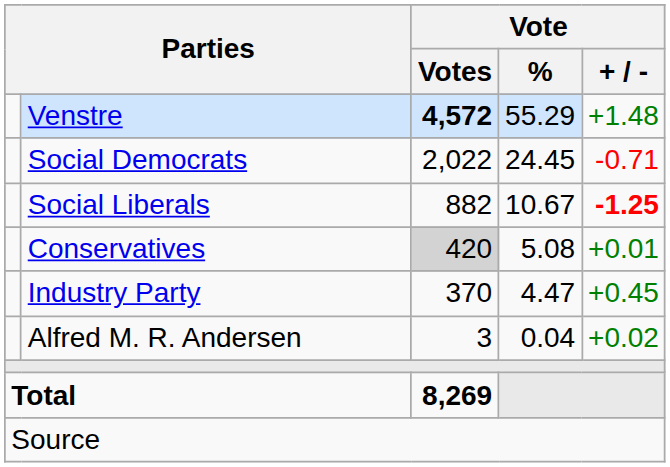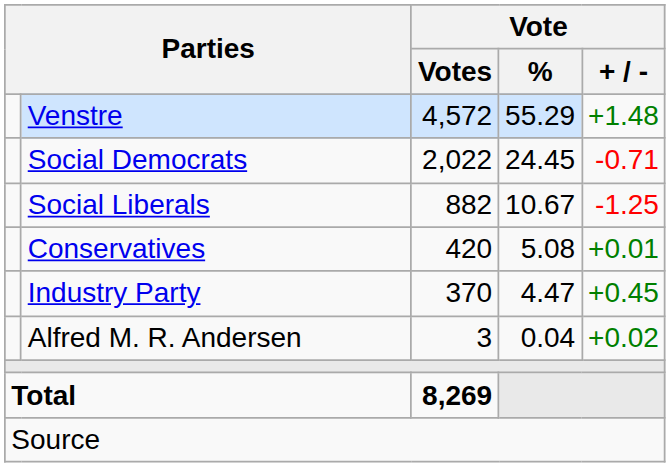(457, 115) bold -> (457, 115) normal
(627, 204) bold -> (627, 204) normal
(469, 248) lightgrey background -> (469, 248) no background
